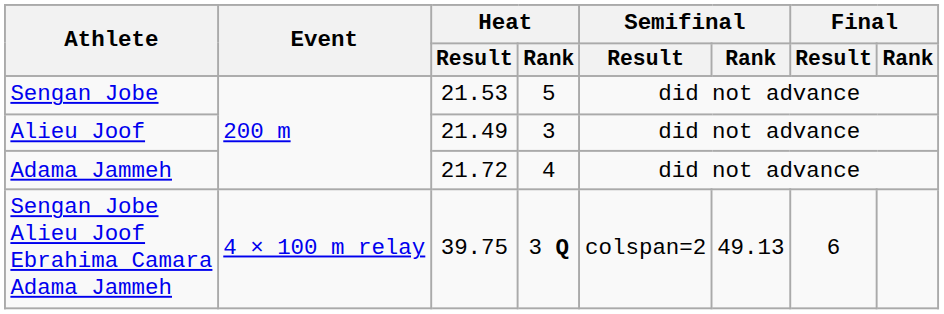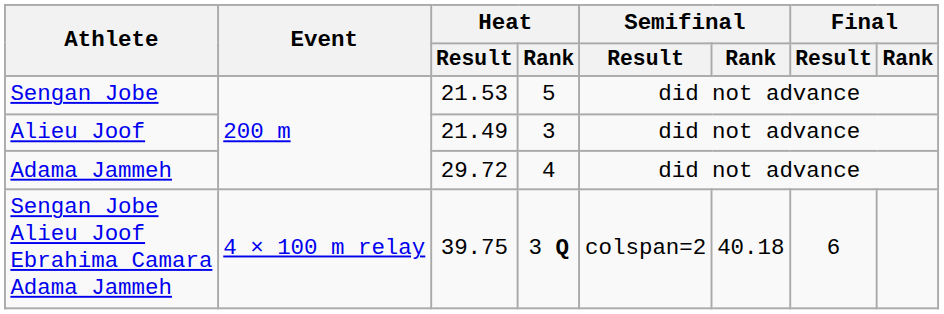(474, 170) 21.72 -> (474, 170) 29.72
(751, 248) 49.13 -> (751, 248) 40.18
